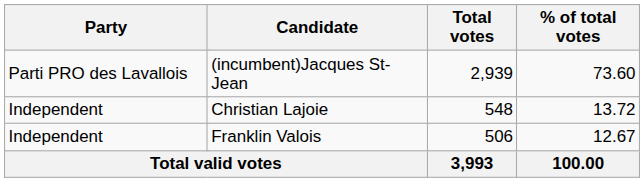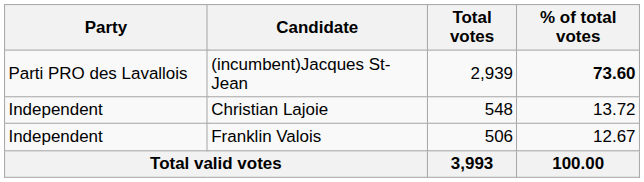(614, 73) normal -> (614, 73) bold
